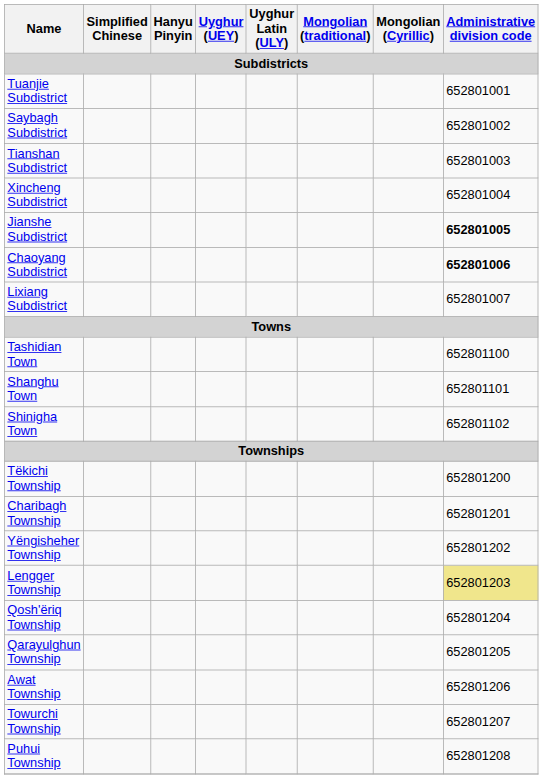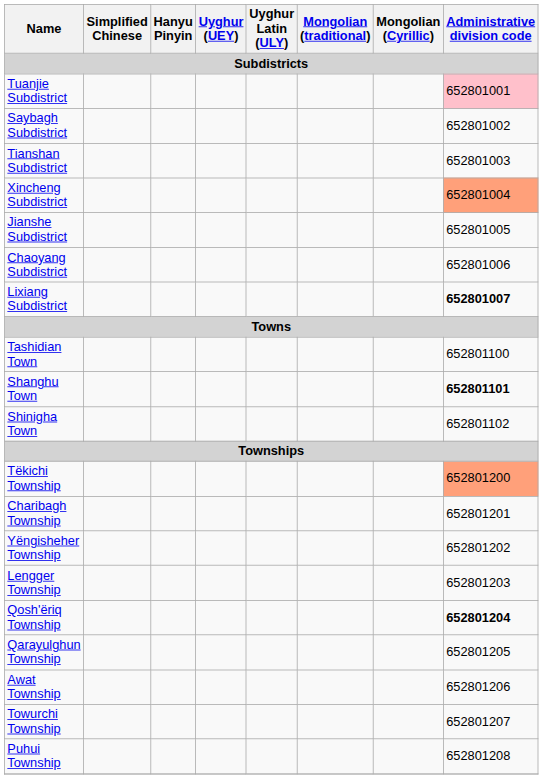(478, 91) no background -> (478, 91) pink background
(478, 195) no background -> (478, 195) lightsalmon background
(478, 230) bold -> (478, 230) normal
(478, 264) bold -> (478, 264) normal
(478, 299) normal -> (478, 299) bold
(478, 389) normal -> (478, 389) bold
(478, 478) no background -> (478, 478) lightsalmon background
(478, 582) khaki background -> (478, 582) no background
(478, 617) normal -> (478, 617) bold
